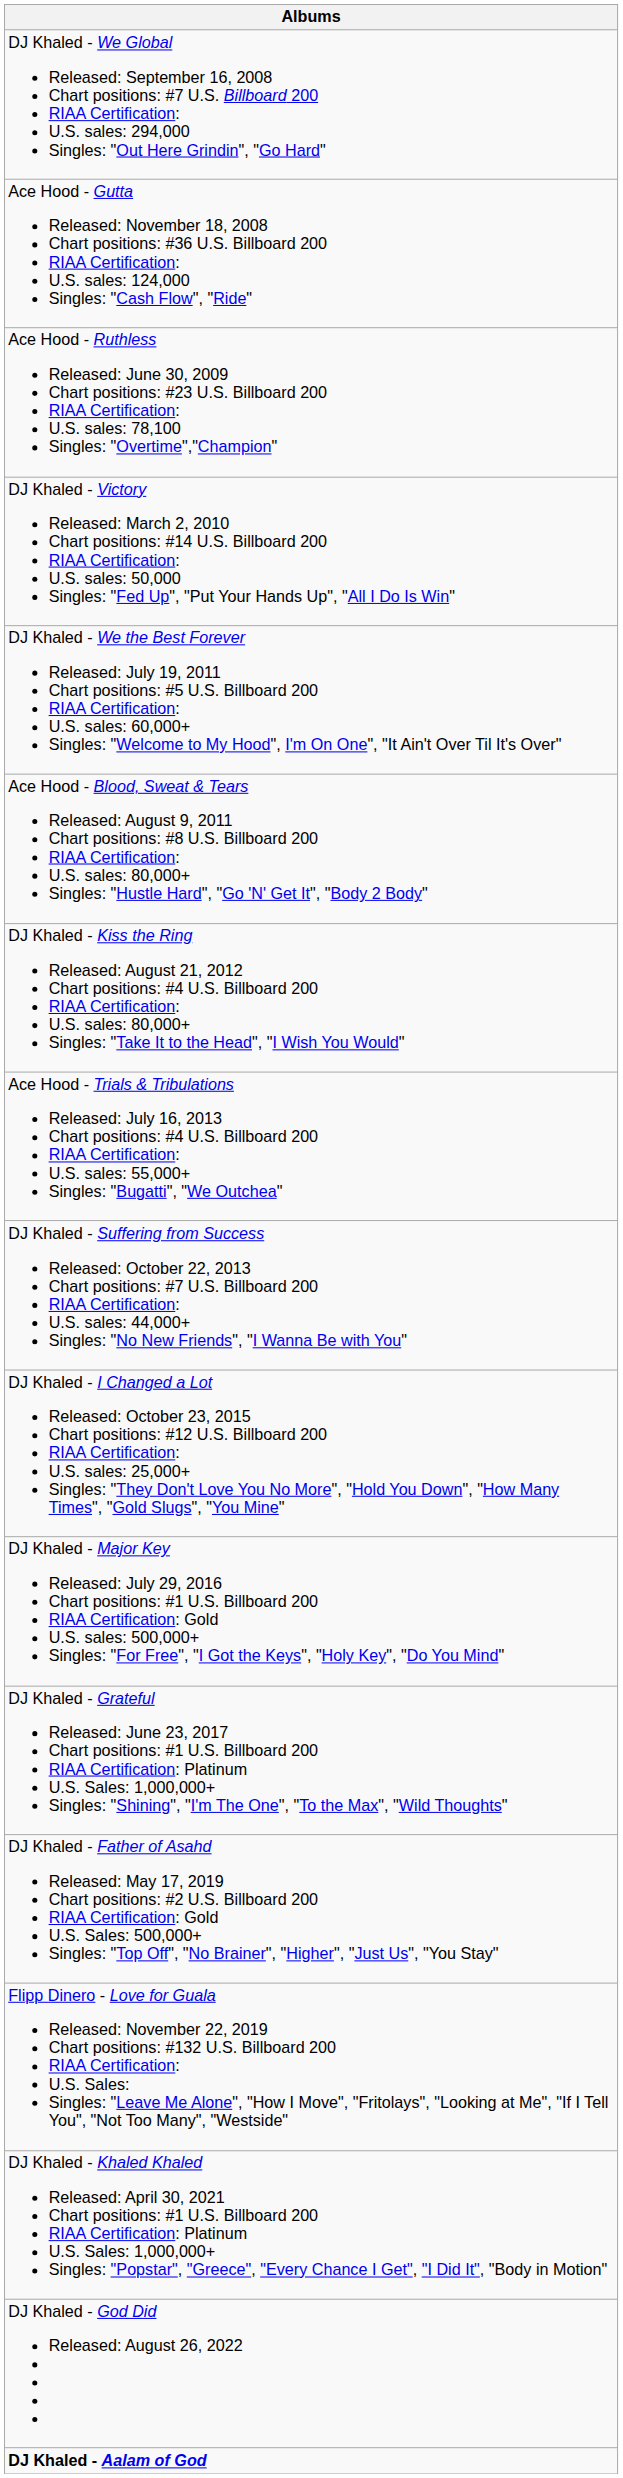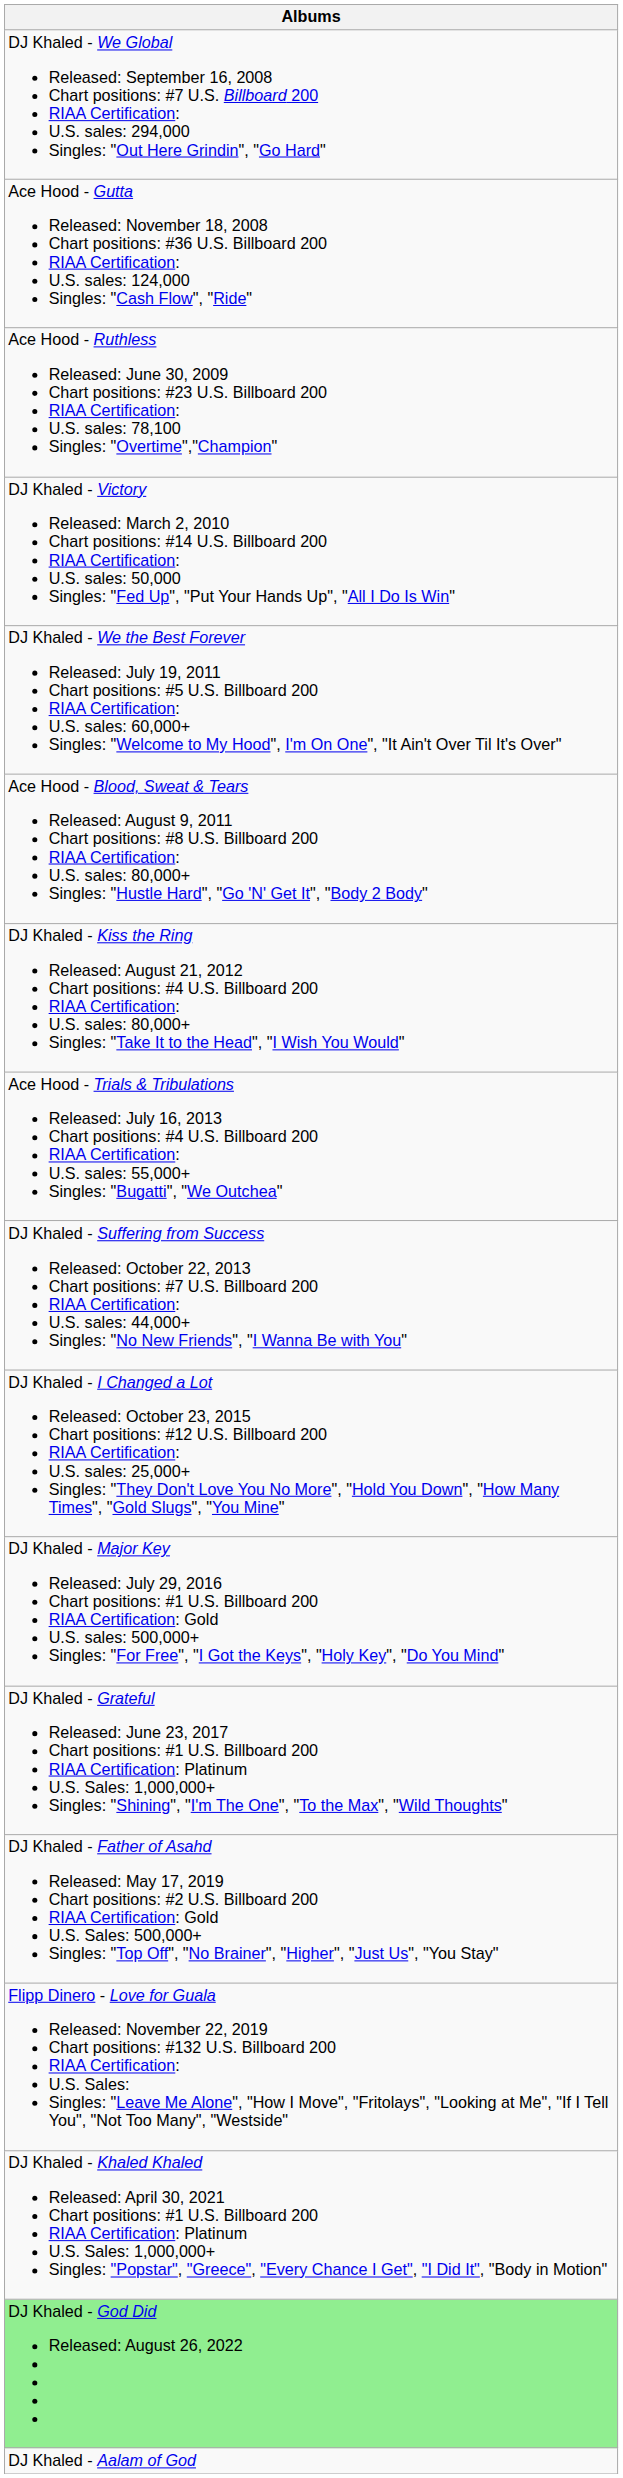(311, 2366) no background -> (311, 2366) lightgreen background
(107, 2460) bold -> (102, 2460) normal
